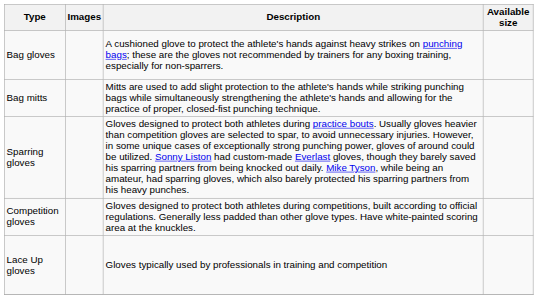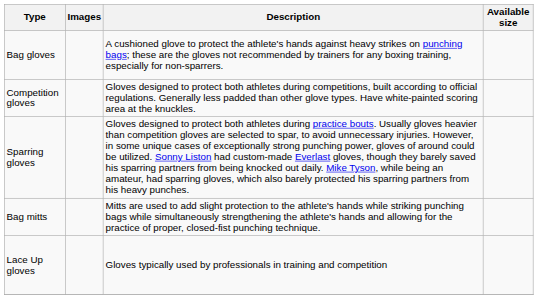rows swapped: (27, 98) <-> (33, 216)
